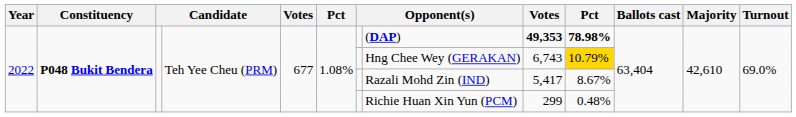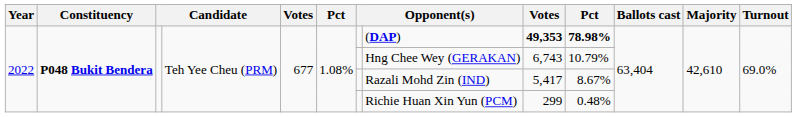(588, 58) gold background -> (588, 58) no background
